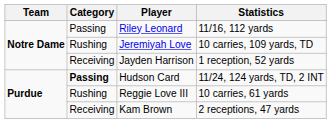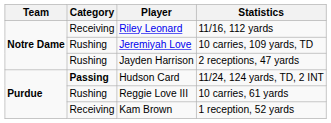(88, 29) Passing -> (92, 29) Receiving
(92, 61) Receiving -> (88, 61) Rushing
(246, 61) 1 reception, 52 yards -> (249, 61) 2 receptions, 47 yards
(249, 110) 2 receptions, 47 yards -> (246, 110) 1 reception, 52 yards
